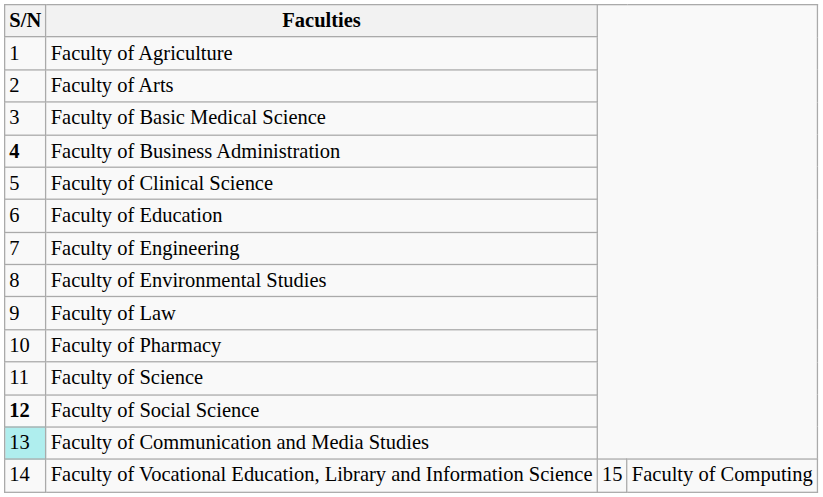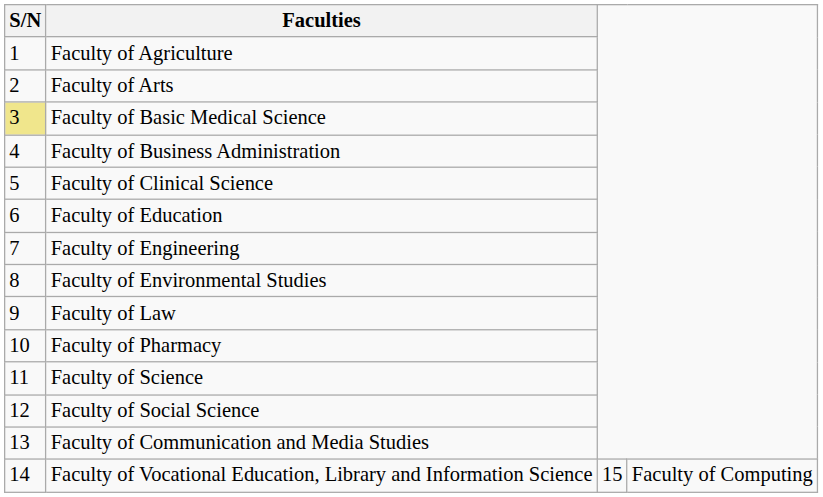(14, 118) no background -> (14, 118) khaki background
(14, 150) bold -> (14, 150) normal
(20, 410) bold -> (20, 410) normal
(20, 442) paleturquoise background -> (20, 442) no background
